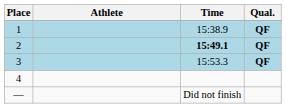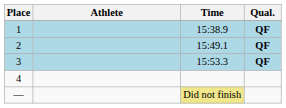(212, 45) bold -> (212, 45) normal
(212, 95) no background -> (212, 95) khaki background
